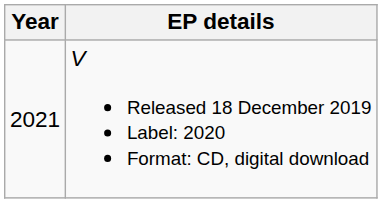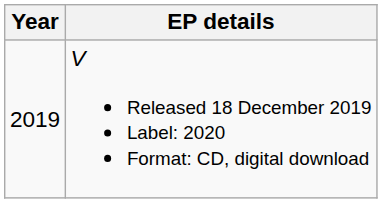(35, 118) 2021 -> (35, 118) 2019
